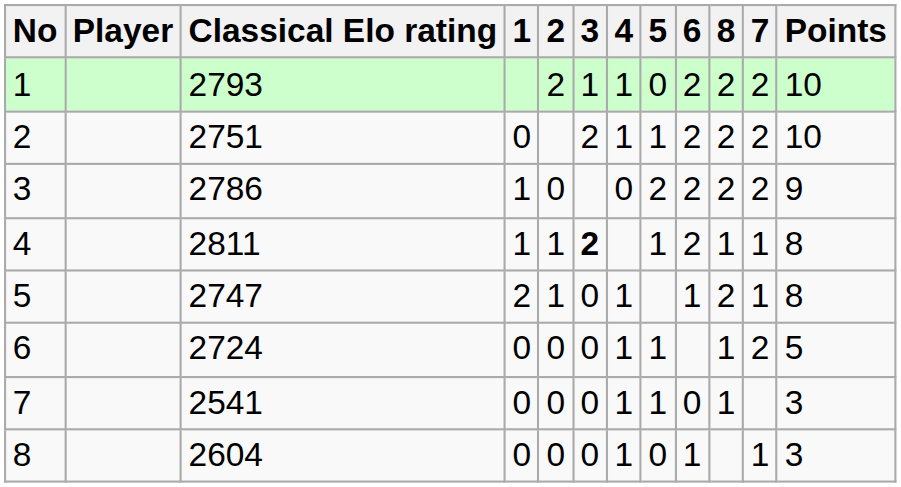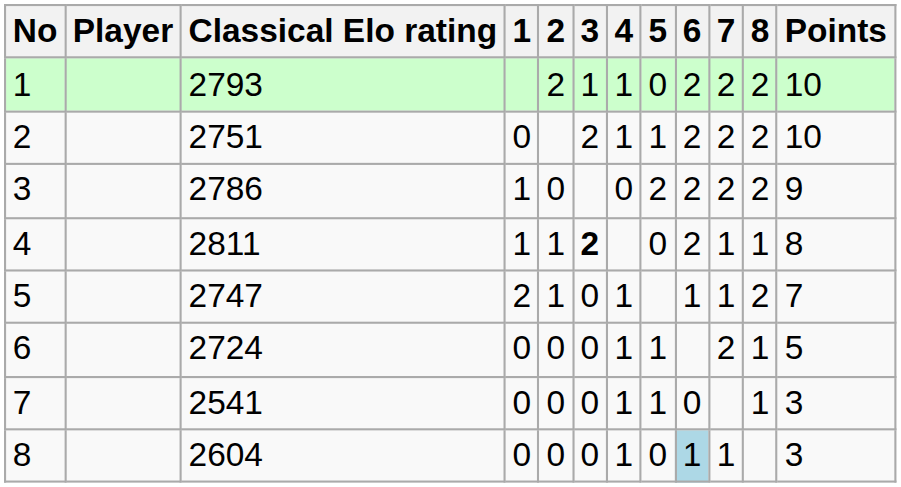columns swapped: (760, 31) <-> (726, 31)
(658, 243) 1 -> (658, 243) 0
(794, 296) 8 -> (794, 296) 7
(692, 455) no background -> (692, 455) lightblue background
